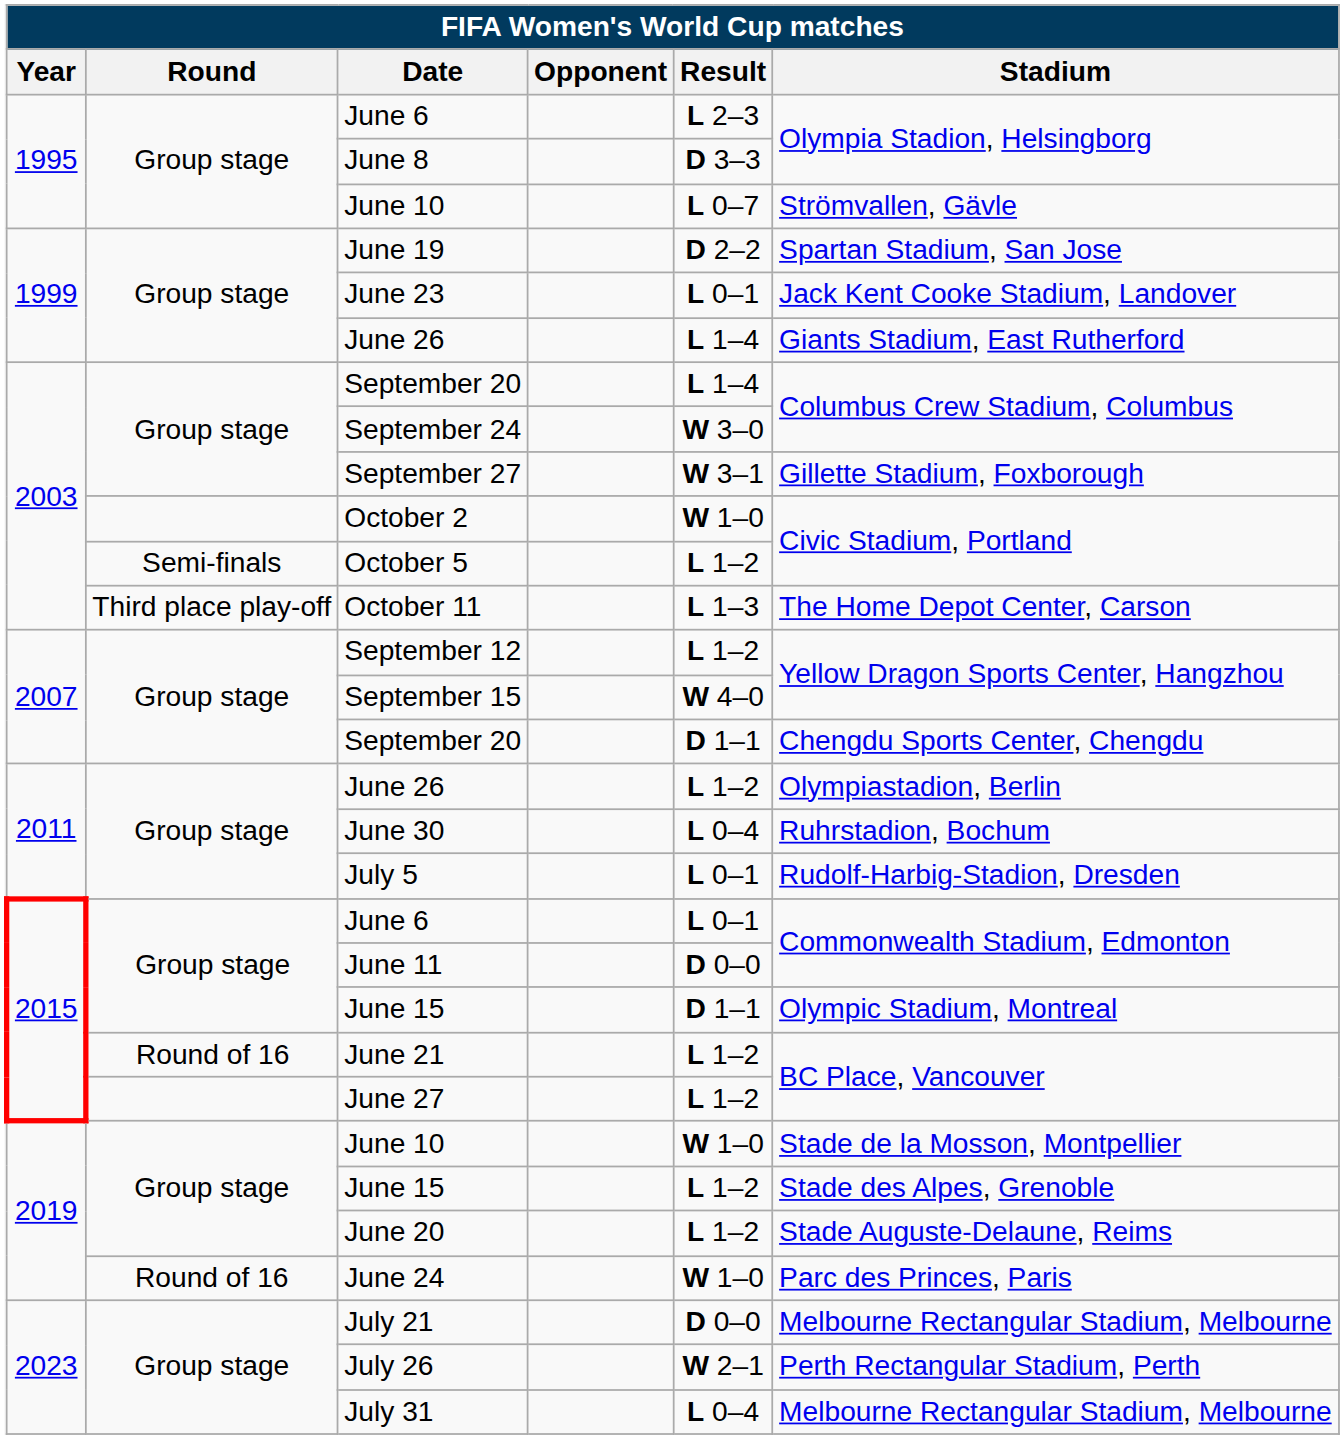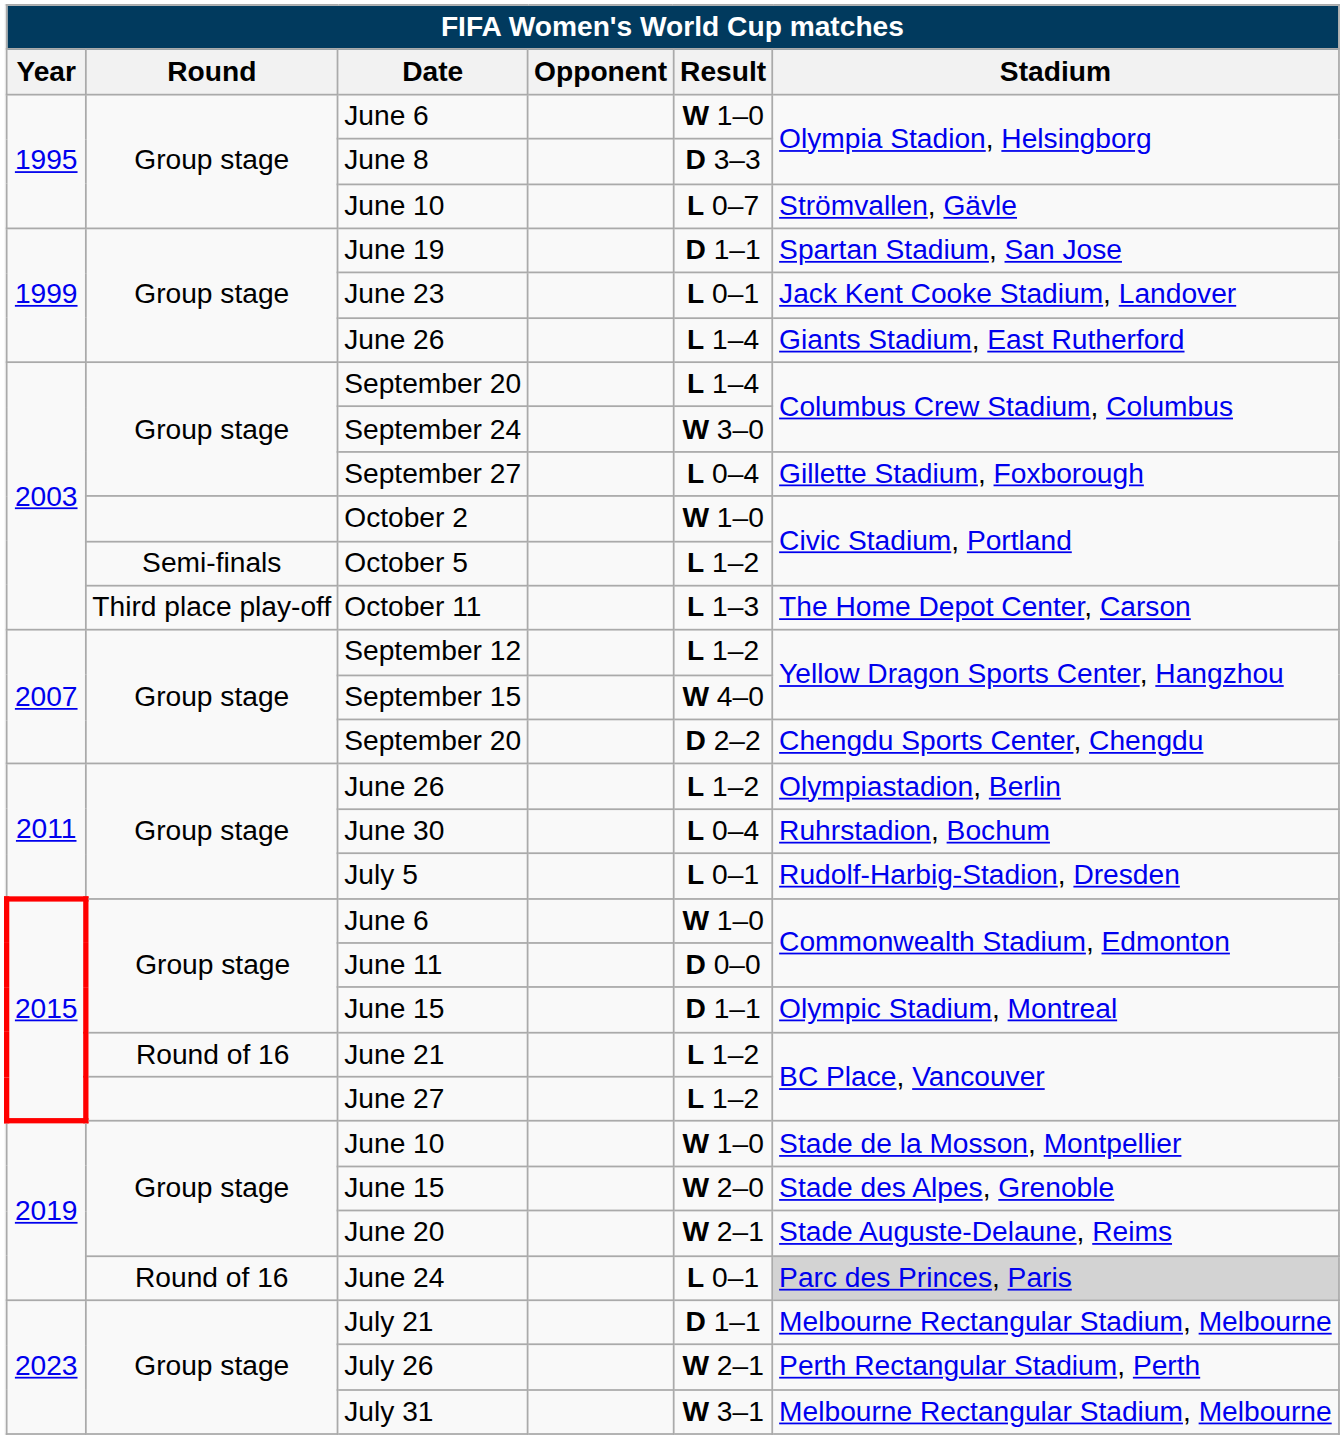(723, 116) L 2–3 -> (723, 116) W 1–0
(723, 250) D 2–2 -> (723, 250) D 1–1
(723, 473) W 3–1 -> (723, 473) L 0–4
(723, 741) D 1–1 -> (723, 741) D 2–2
(723, 920) L 0–1 -> (723, 920) W 1–0
(723, 1187) L 1–2 -> (723, 1187) W 2–0
(723, 1232) L 1–2 -> (723, 1232) W 2–1
(723, 1277) W 1–0 -> (723, 1277) L 0–1
(925, 1277) no background -> (925, 1277) lightgrey background
(723, 1321) D 0–0 -> (723, 1321) D 1–1
(723, 1411) L 0–4 -> (723, 1411) W 3–1
